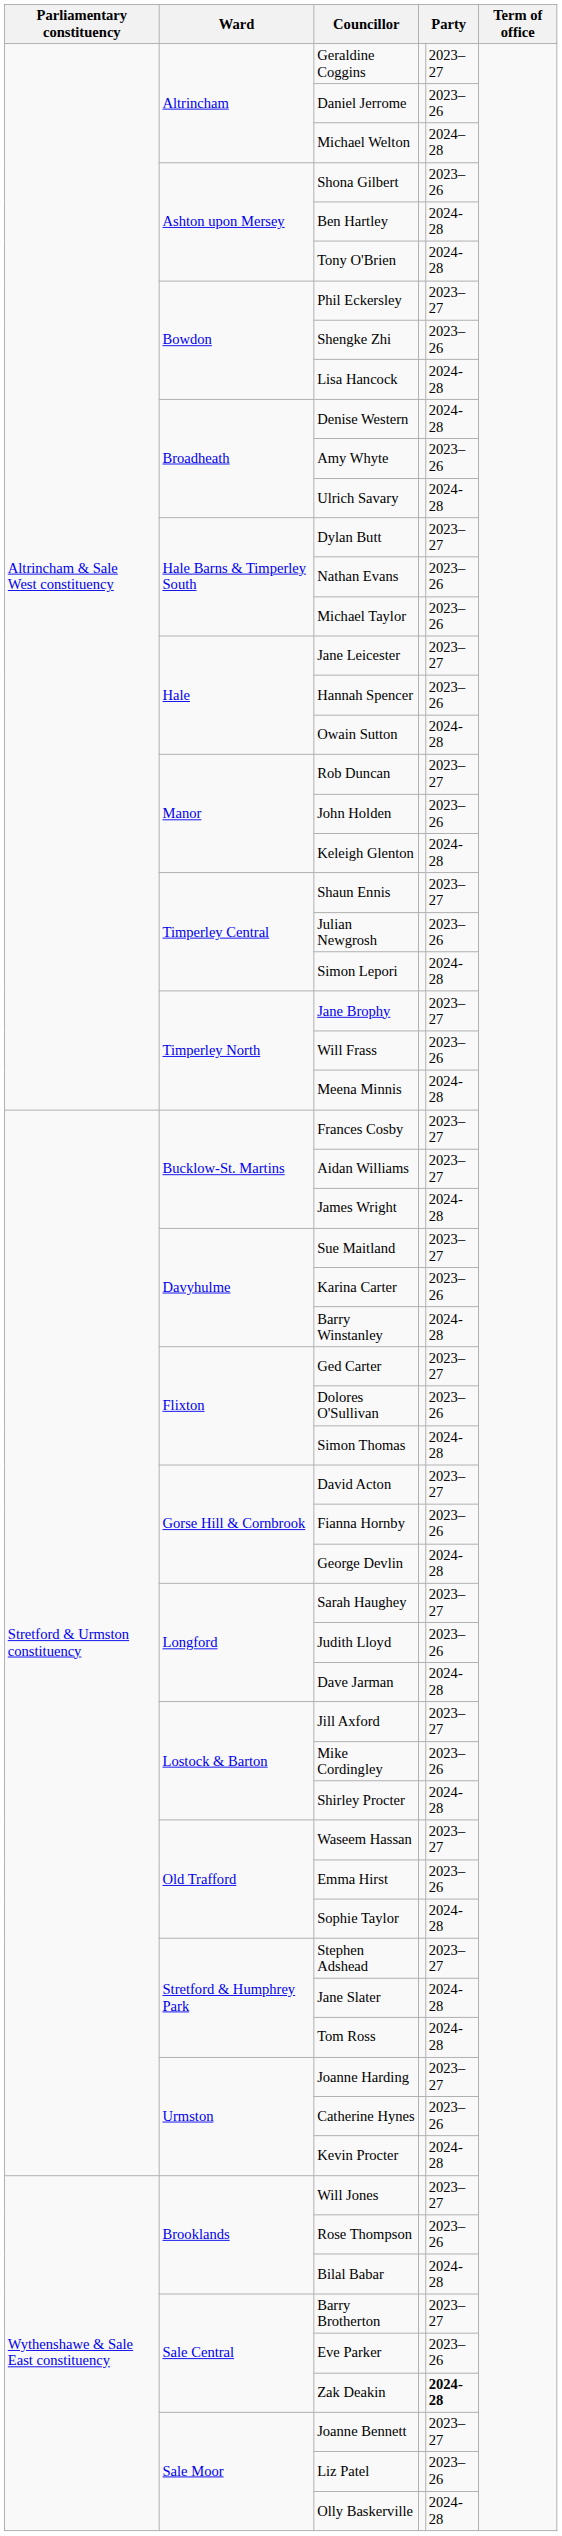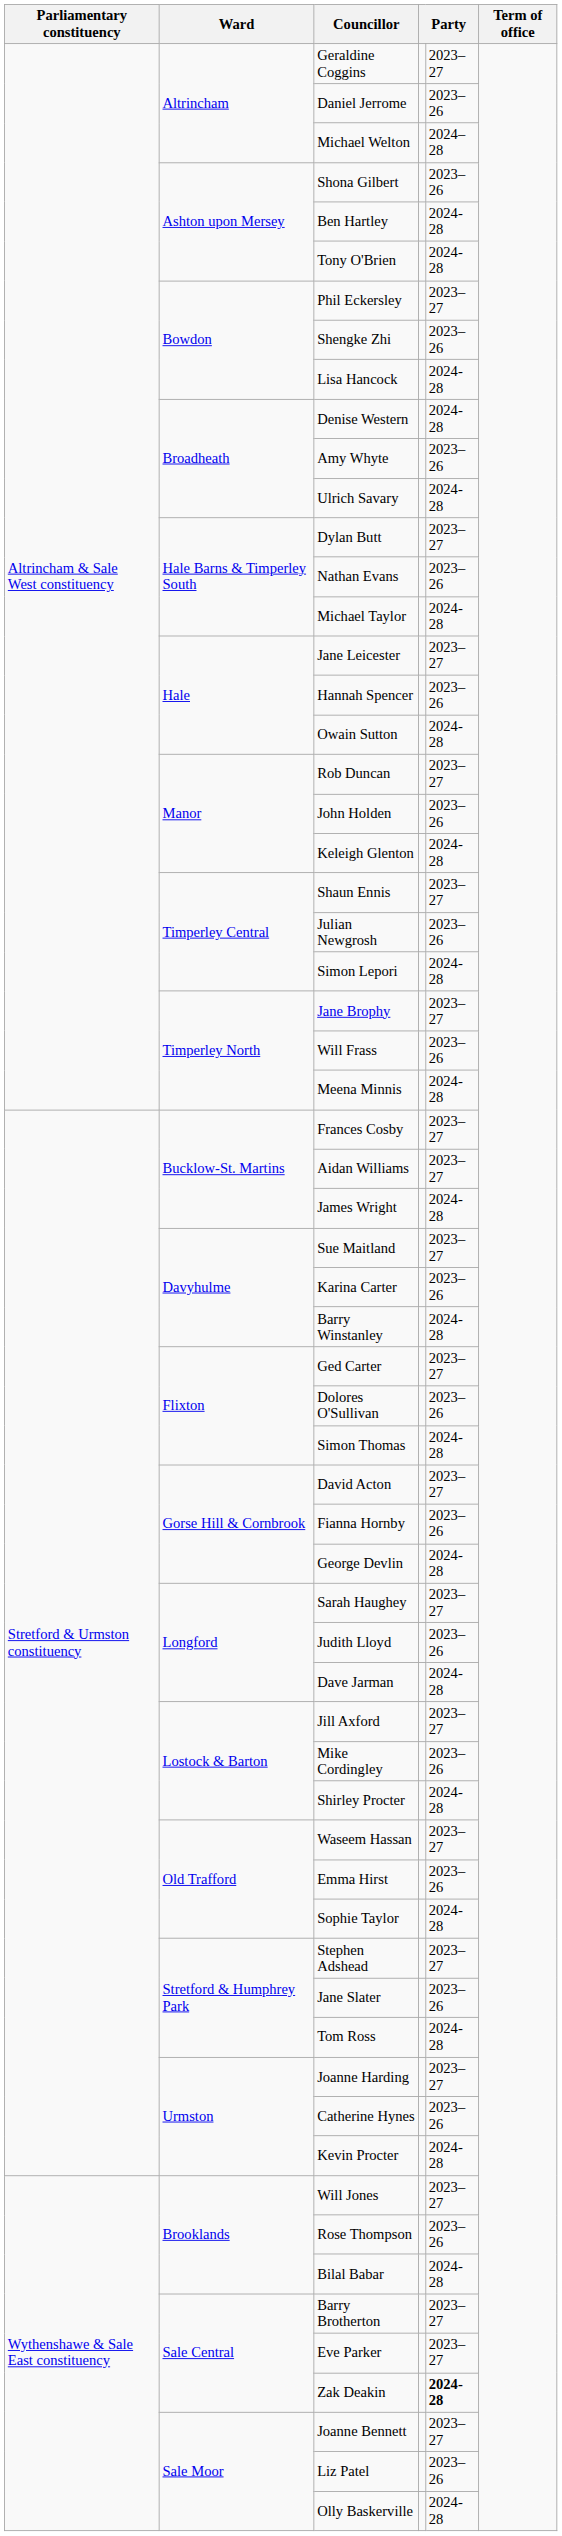(447, 616) 2023–26 -> (446, 616) 2024-28
(446, 1997) 2024-28 -> (447, 1997) 2023–26
(447, 2353) 2023–26 -> (447, 2353) 2023–27
